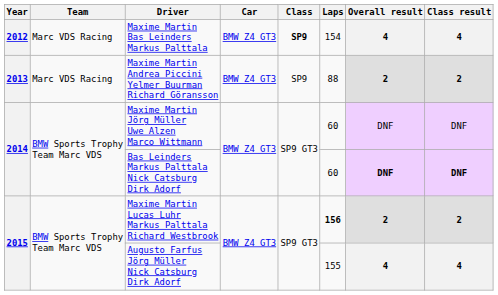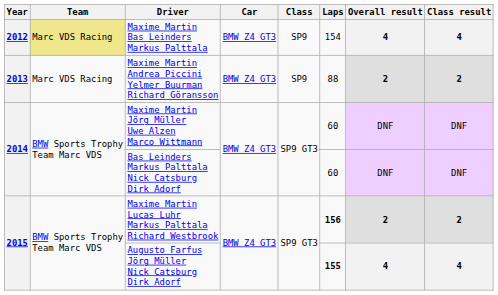(72, 37) no background -> (72, 37) khaki background
(299, 37) bold -> (299, 37) normal
(385, 172) bold -> (385, 172) normal
(459, 172) bold -> (459, 172) normal
(333, 266) normal -> (333, 266) bold
